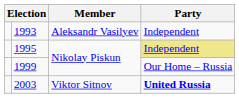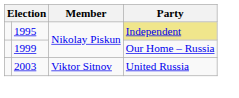- row: (25, 31)
(177, 84) bold -> (157, 66) normal
